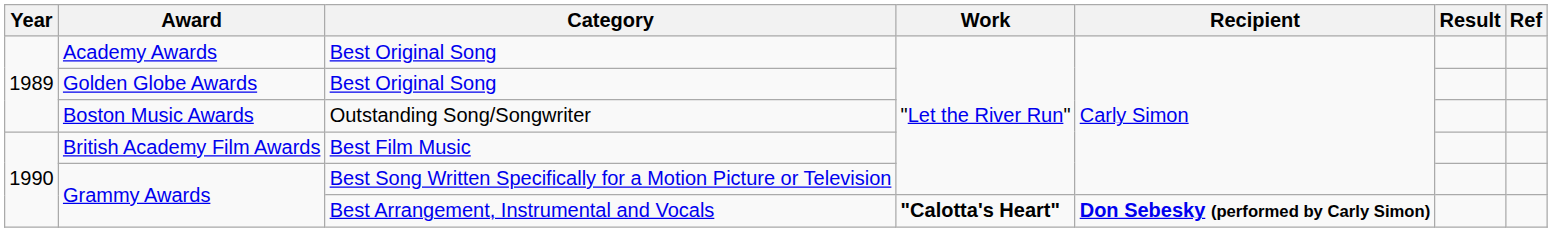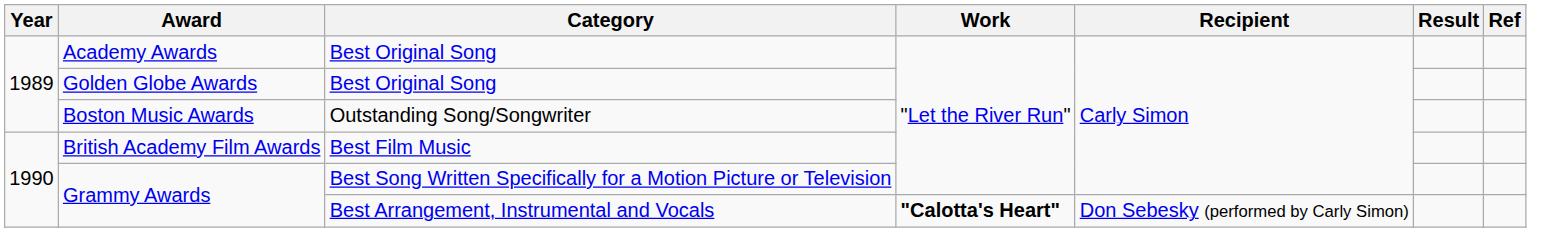(1255, 210) bold -> (1244, 210) normal
